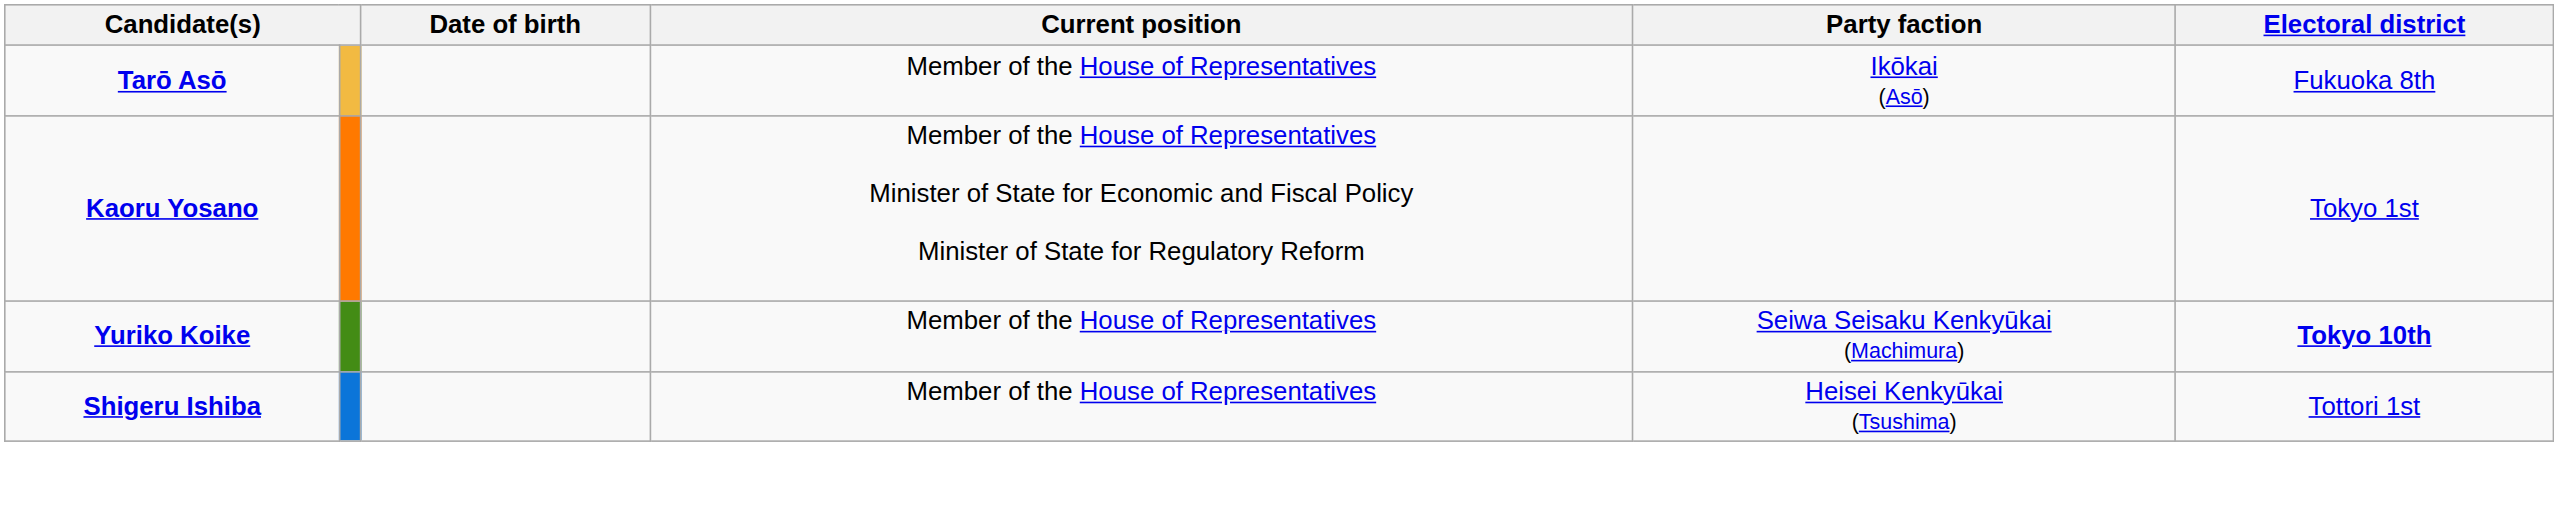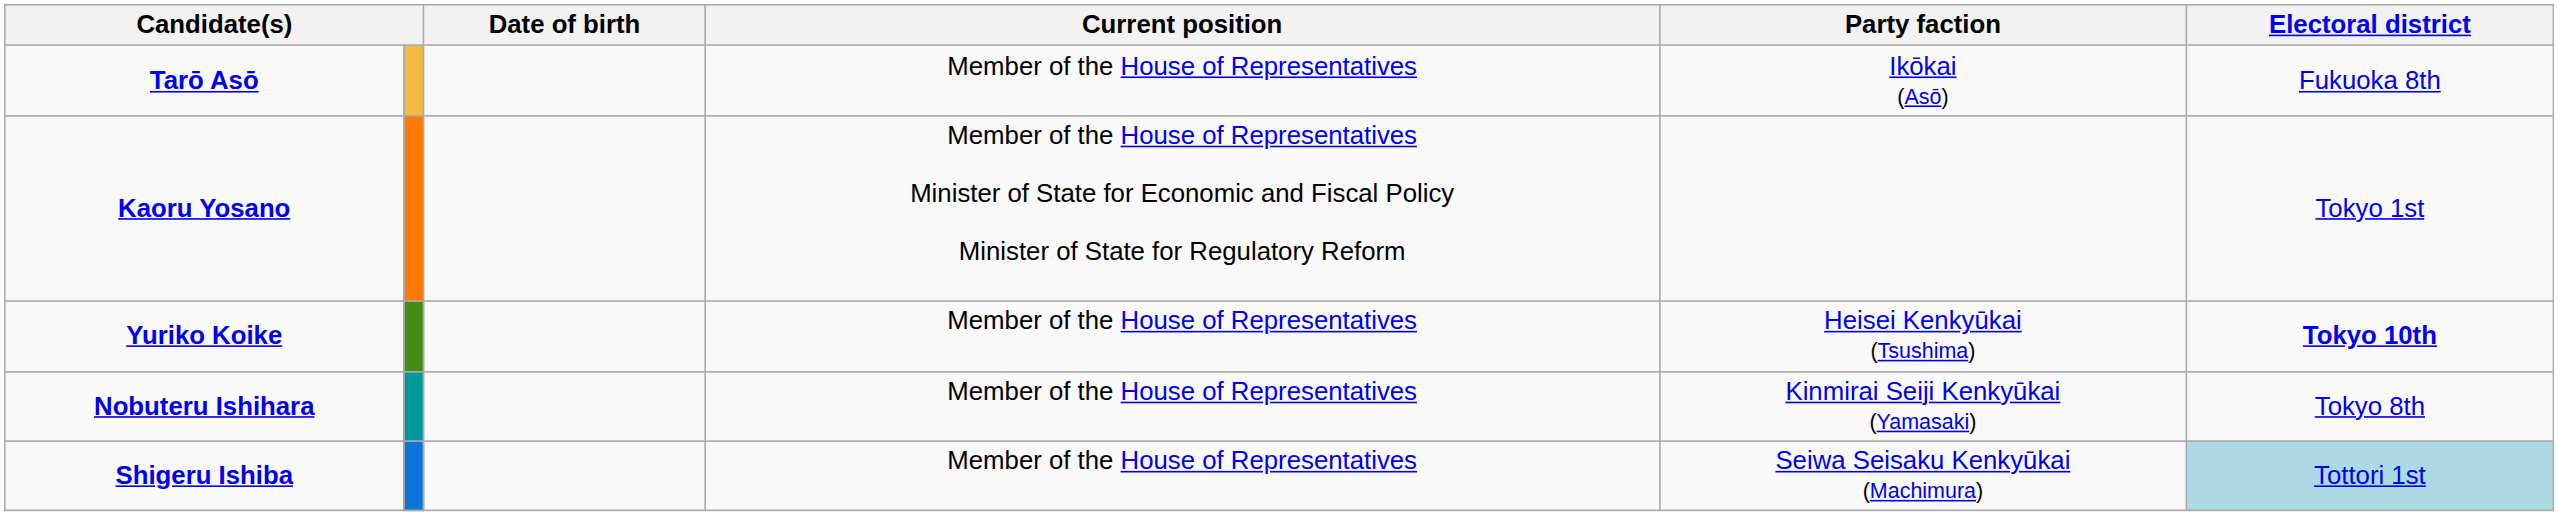(1904, 335) Seiwa Seisaku Kenkyūkai (Machimura) -> (1923, 335) Heisei Kenkyūkai (Tsushima)
+ row: (204, 405)
(1904, 405) Heisei Kenkyūkai (Tsushima) -> (1923, 475) Seiwa Seisaku Kenkyūkai (Machimura)
(2364, 405) no background -> (2370, 475) lightblue background
